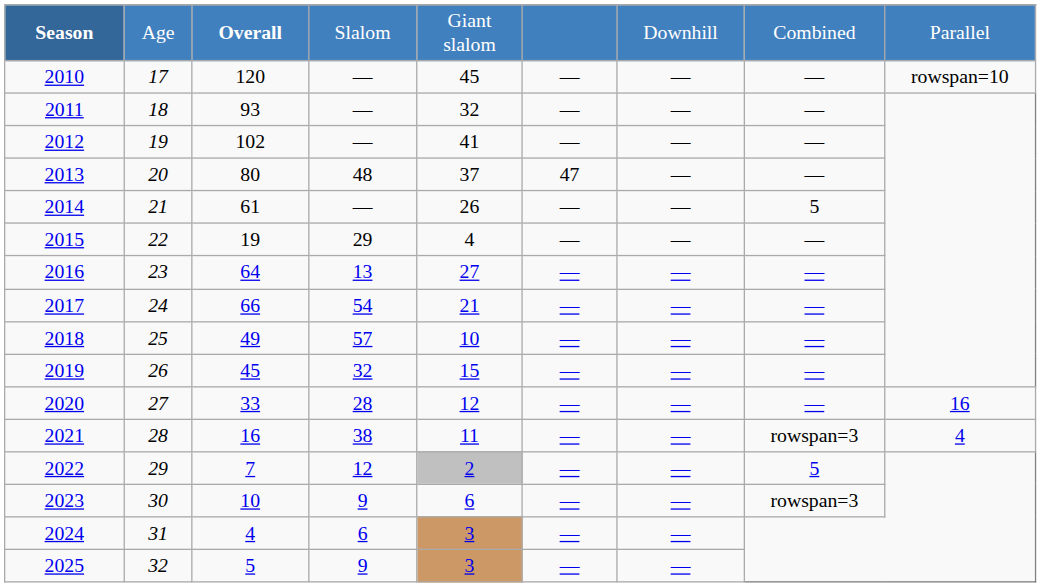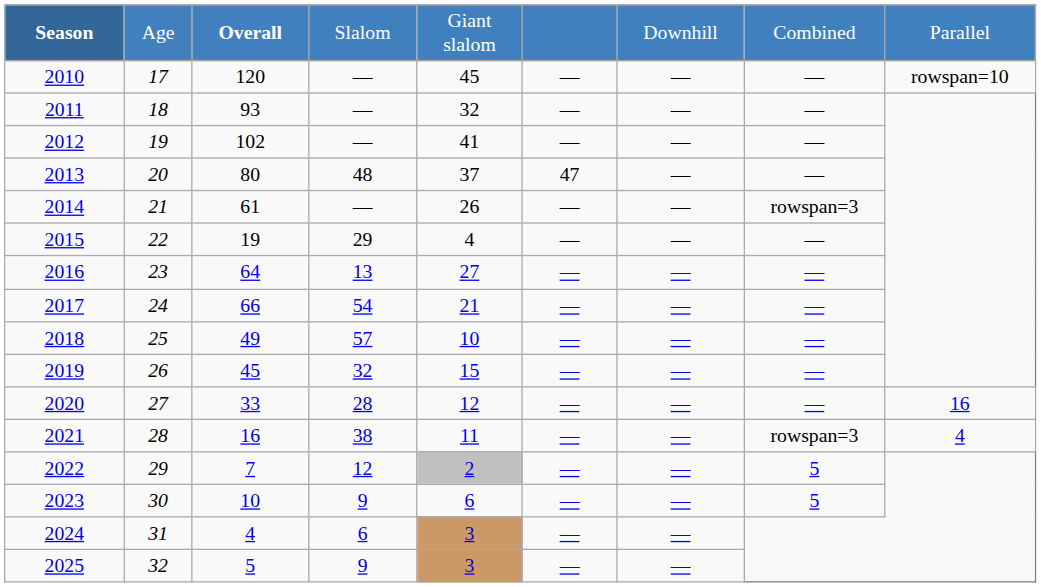(814, 207) 5 -> (814, 207) rowspan=3
(814, 500) rowspan=3 -> (814, 500) 5
